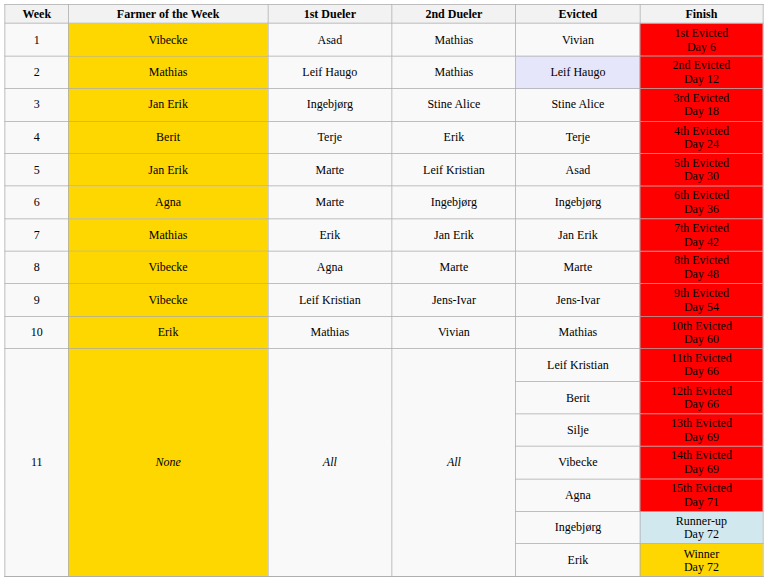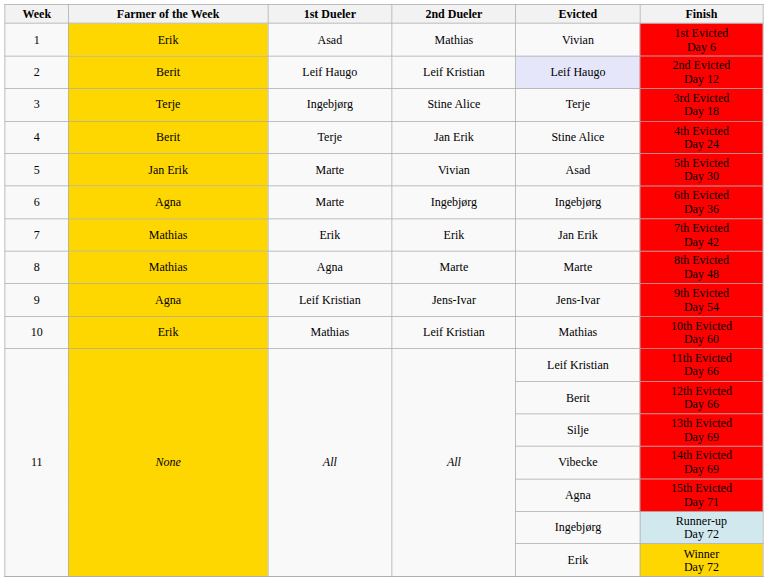(168, 39) Vibecke -> (168, 39) Erik
(168, 72) Mathias -> (168, 72) Berit
(454, 72) Mathias -> (454, 72) Leif Kristian
(168, 104) Jan Erik -> (168, 104) Terje
(578, 104) Stine Alice -> (578, 104) Terje
(454, 137) Erik -> (454, 137) Jan Erik
(578, 137) Terje -> (578, 137) Stine Alice
(454, 169) Leif Kristian -> (454, 169) Vivian
(454, 234) Jan Erik -> (454, 234) Erik
(168, 267) Vibecke -> (168, 267) Mathias
(168, 300) Vibecke -> (168, 300) Agna
(454, 332) Vivian -> (454, 332) Leif Kristian
